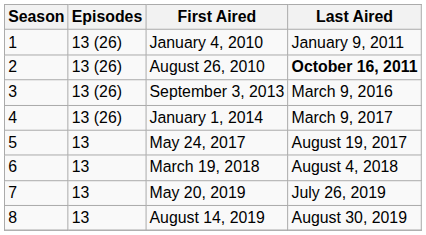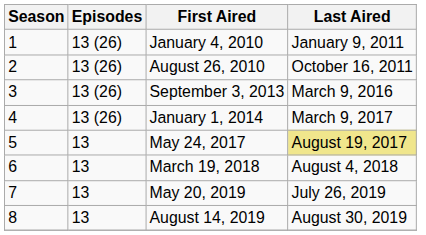(355, 67) bold -> (352, 67) normal
(349, 142) no background -> (349, 142) khaki background
